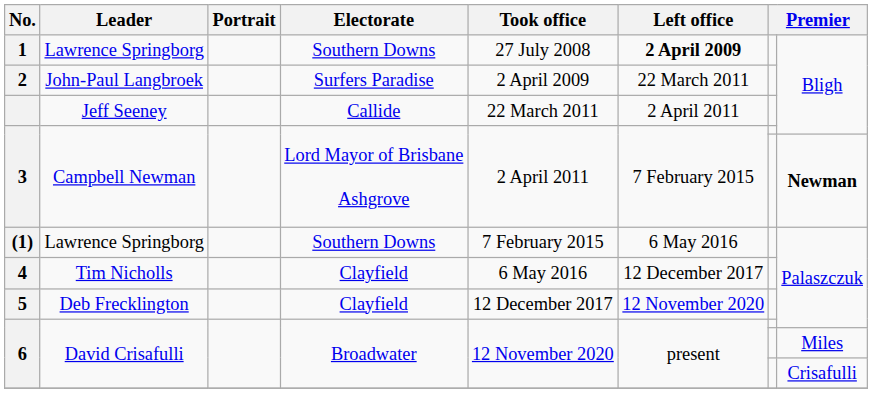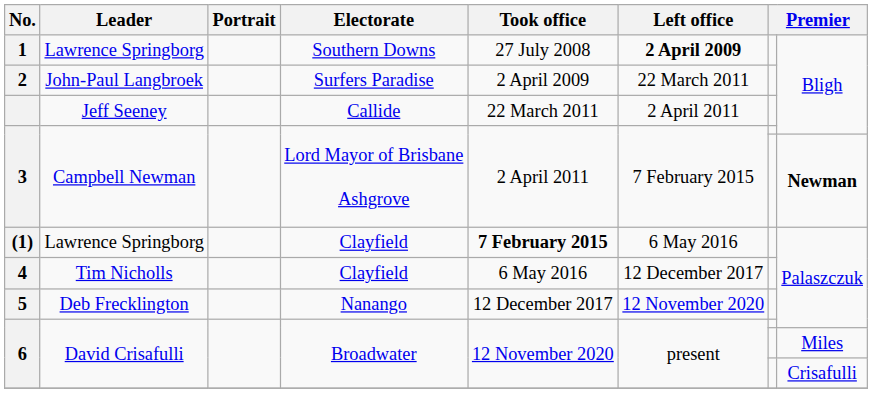(374, 242) Southern Downs -> (374, 242) Clayfield
(543, 242) normal -> (543, 242) bold
(374, 303) Clayfield -> (374, 303) Nanango
